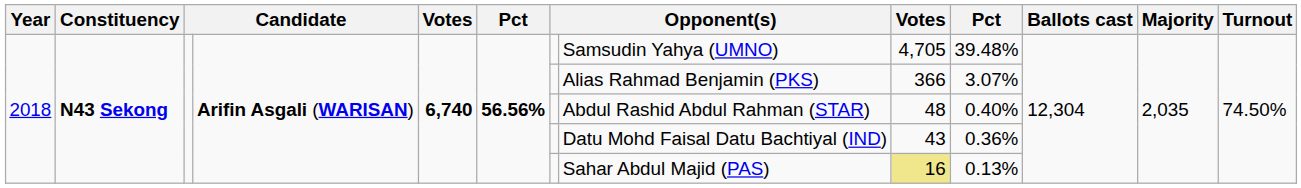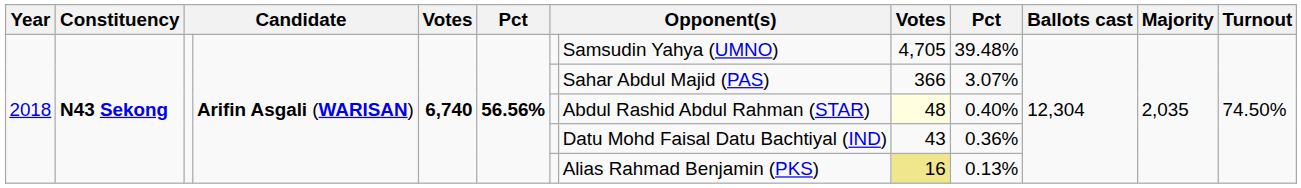(691, 79) Alias Rahmad Benjamin (PKS) -> (666, 79) Sahar Abdul Majid (PAS)
(935, 109) no background -> (935, 109) lightyellow background
(666, 169) Sahar Abdul Majid (PAS) -> (691, 169) Alias Rahmad Benjamin (PKS)
